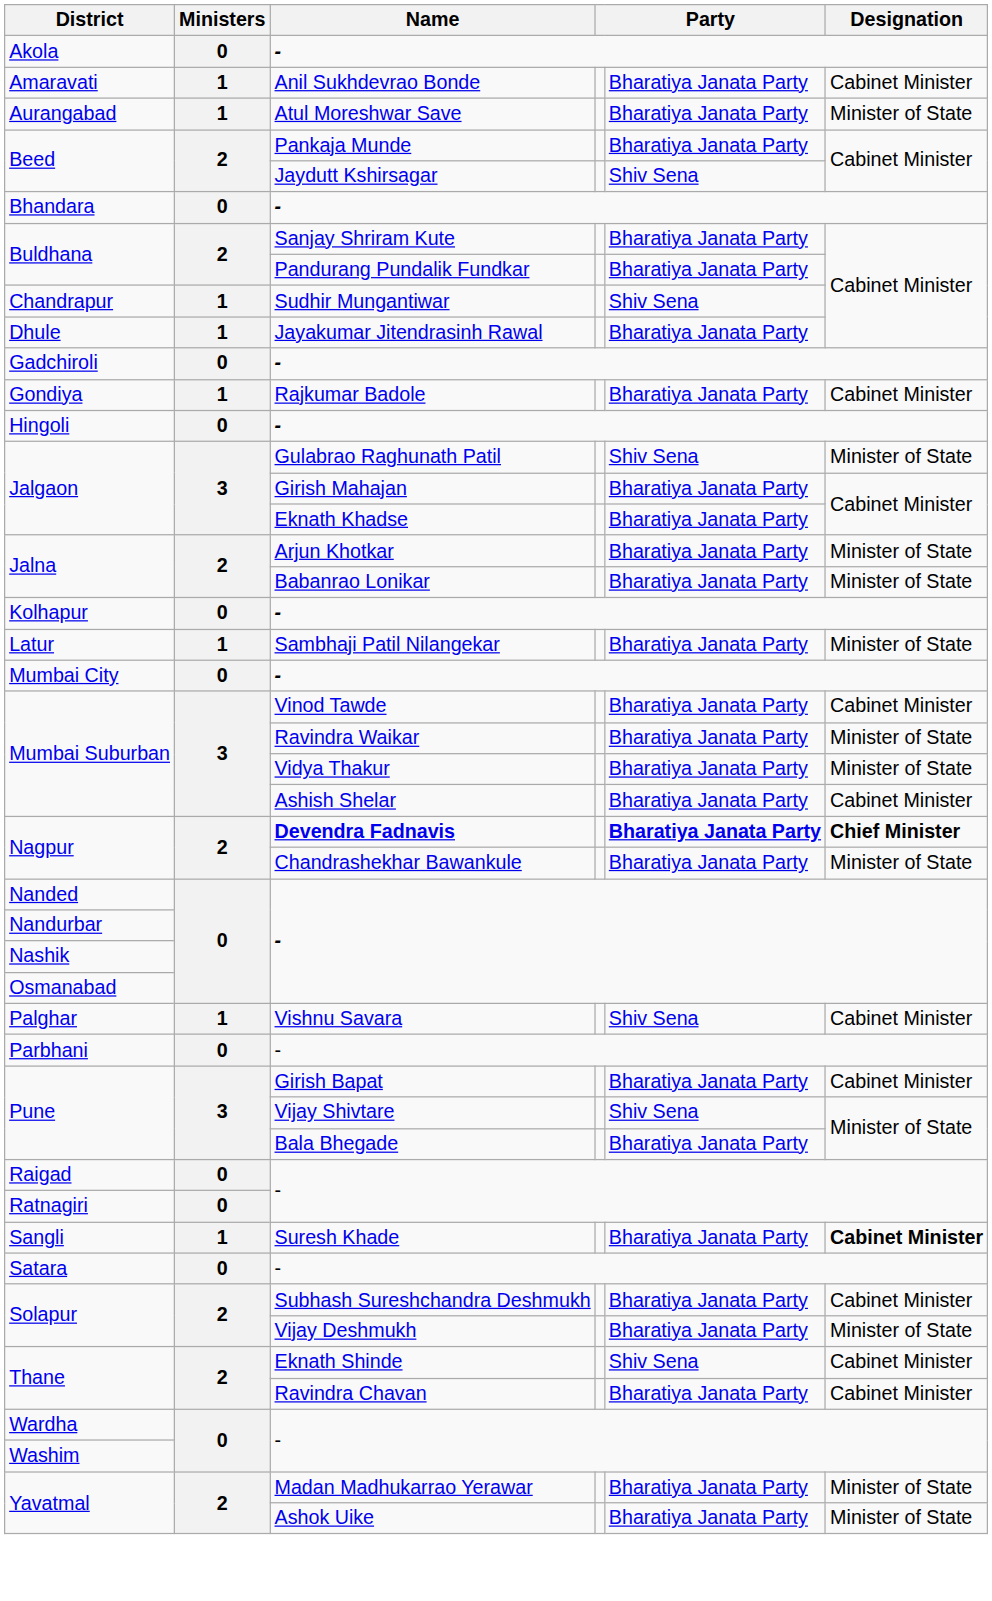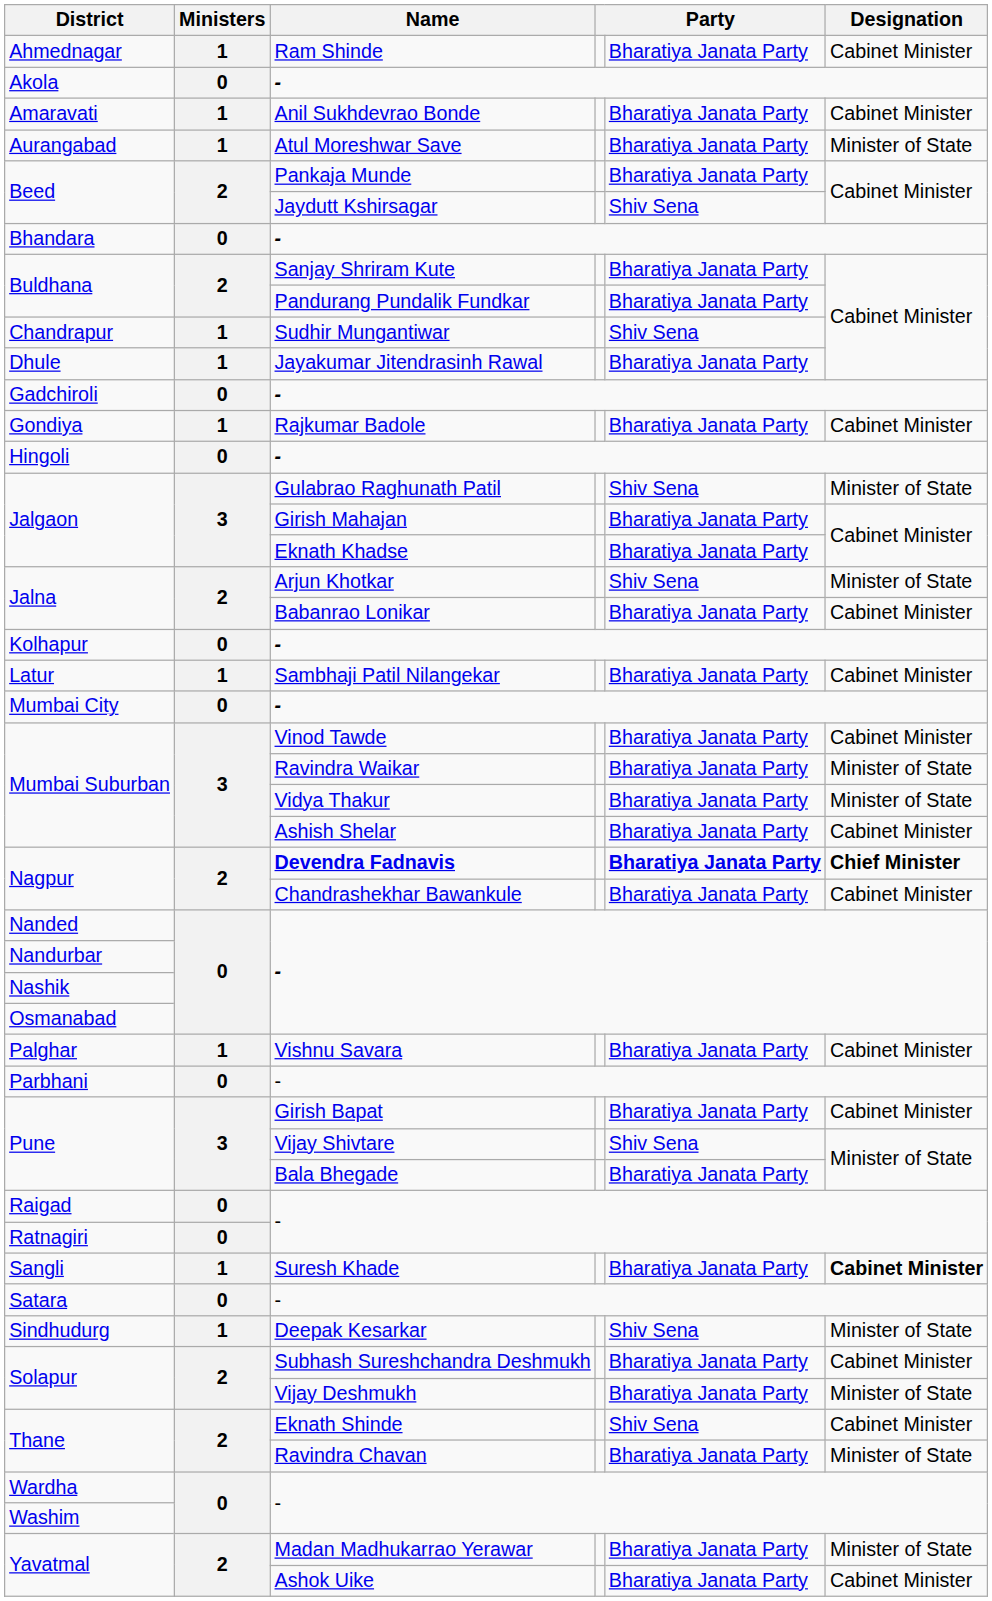+ row: (66, 51)
(708, 550) Bharatiya Janata Party -> (654, 581) Shiv Sena
(901, 581) Minister of State -> (901, 613) Cabinet Minister
(901, 644) Minister of State -> (901, 675) Cabinet Minister
(901, 862) Minister of State -> (901, 894) Cabinet Minister
(654, 1018) Shiv Sena -> (708, 1050) Bharatiya Janata Party
+ row: (59, 1330)
(901, 1393) Cabinet Minister -> (901, 1455) Minister of State
(901, 1518) Minister of State -> (901, 1580) Cabinet Minister
